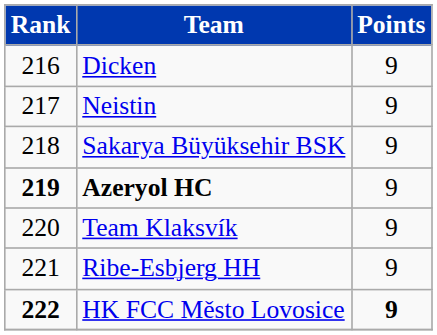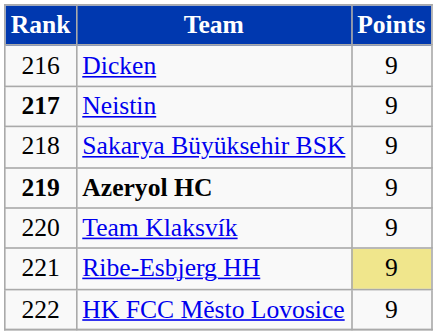(41, 106) normal -> (41, 106) bold
(391, 268) no background -> (391, 268) khaki background
(41, 308) bold -> (41, 308) normal
(391, 308) bold -> (391, 308) normal
